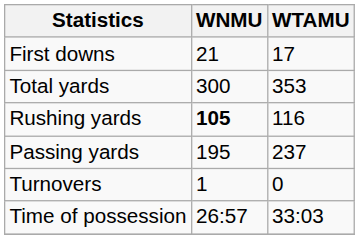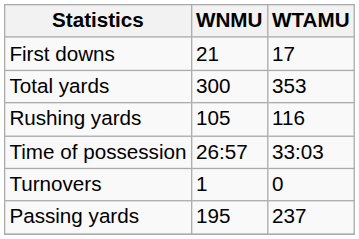(213, 119) bold -> (213, 119) normal
rows swapped: (74, 151) <-> (98, 217)
